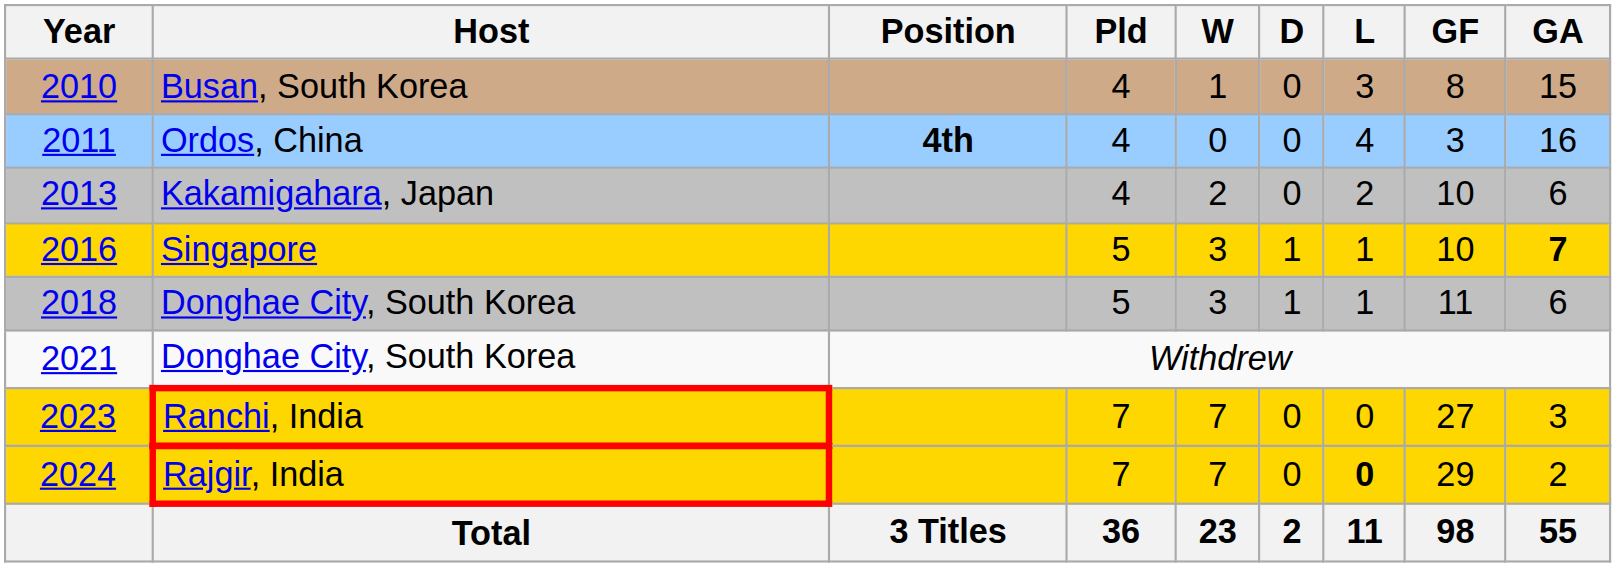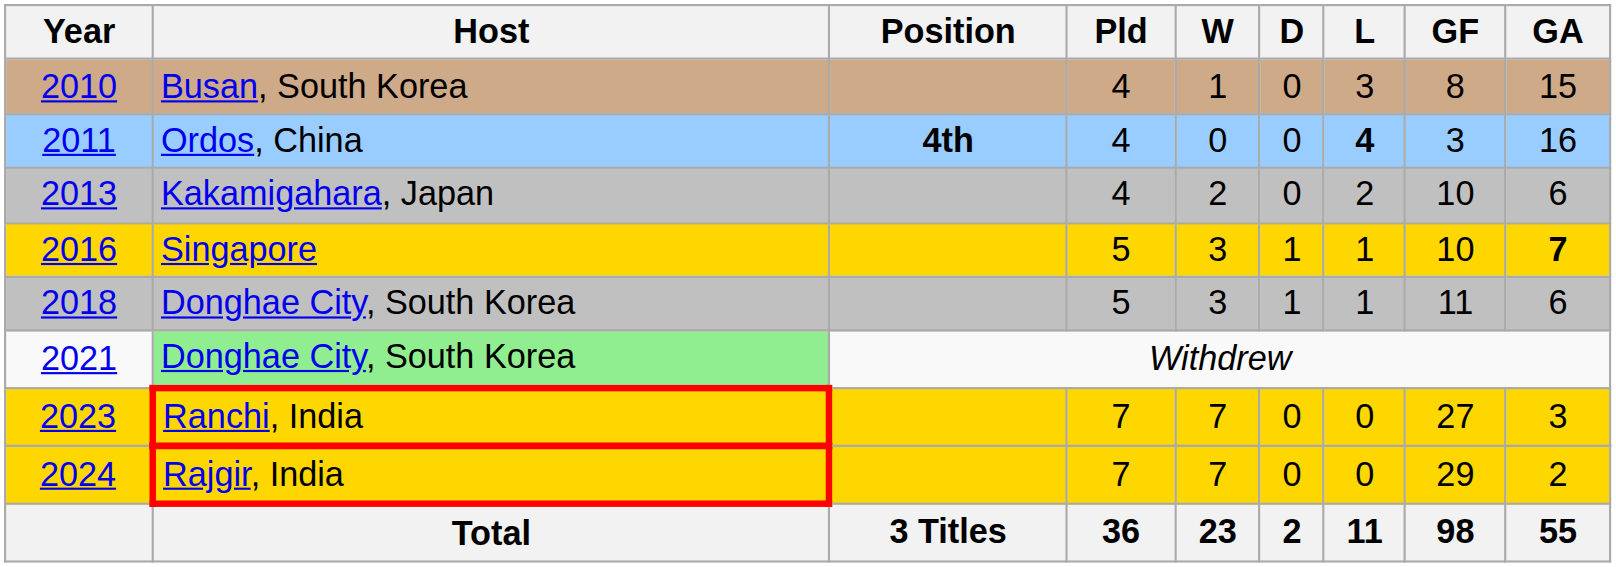(1365, 140) normal -> (1365, 140) bold
(368, 357) no background -> (368, 357) lightgreen background
(1365, 474) bold -> (1365, 474) normal
